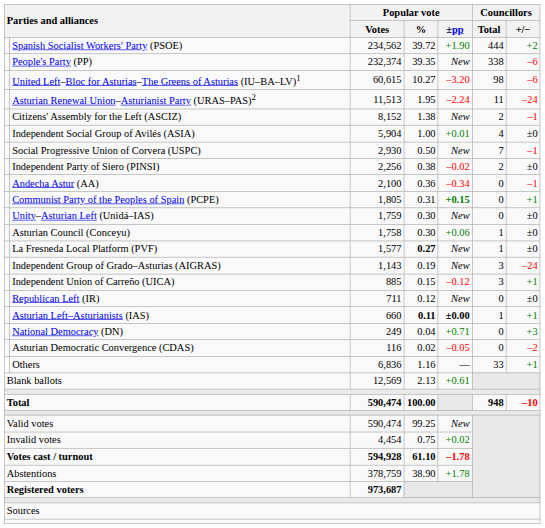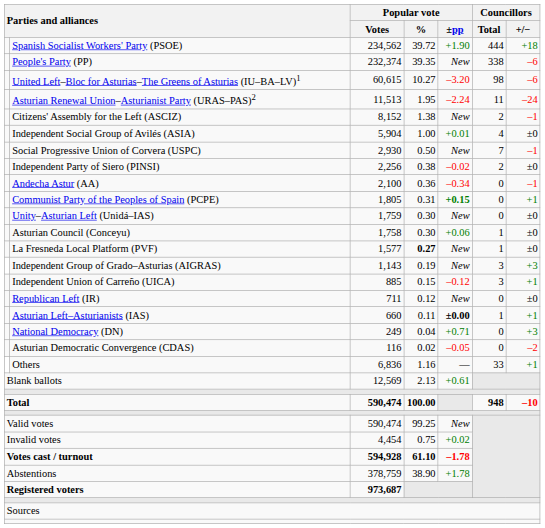(532, 45) +2 -> (530, 45) +18
(530, 265) –24 -> (532, 265) +3
(427, 315) bold -> (427, 315) normal
